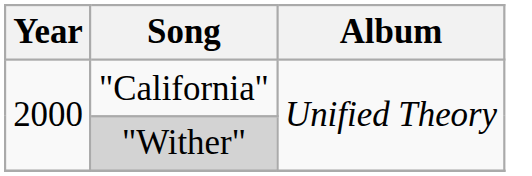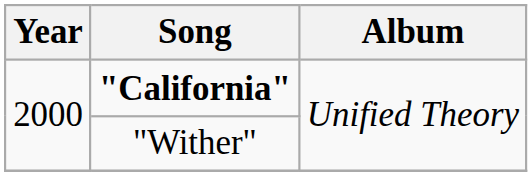(184, 87) normal -> (195, 87) bold
(184, 142) lightgrey background -> (195, 142) no background
